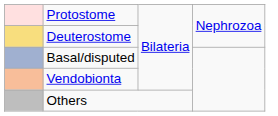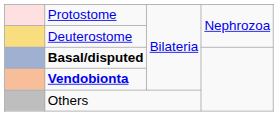(91, 57) normal -> (96, 57) bold
(84, 79) normal -> (88, 79) bold
